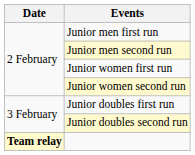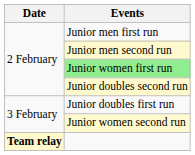(120, 68) no background -> (120, 68) lightgreen background
(126, 86) Junior women second run -> (127, 86) Junior doubles second run
(127, 123) Junior doubles second run -> (126, 123) Junior women second run
